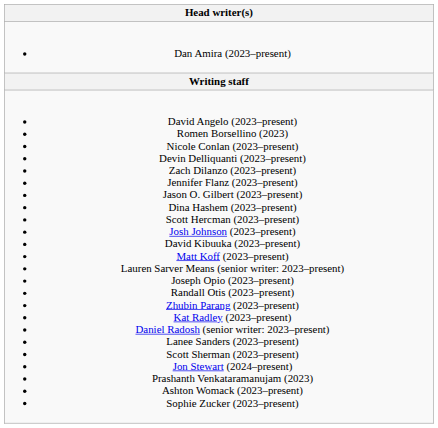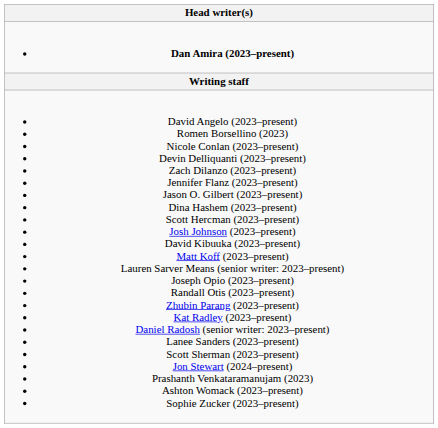(219, 53) normal -> (219, 53) bold
